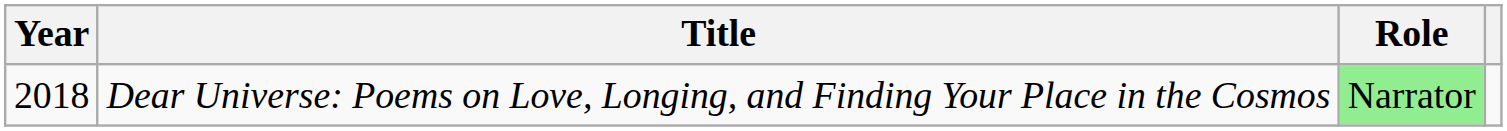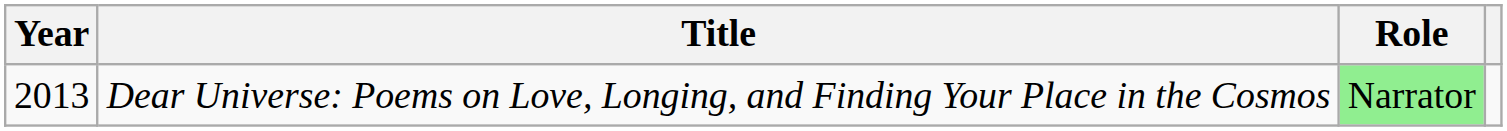(52, 94) 2018 -> (52, 94) 2013
